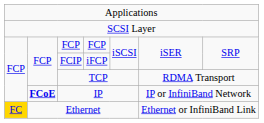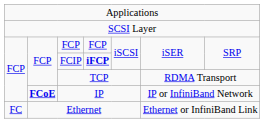(97, 61) normal -> (98, 61) bold
(16, 110) gold background -> (16, 110) no background
